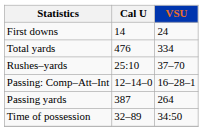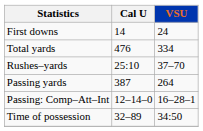rows swapped: (37, 100) <-> (58, 83)
